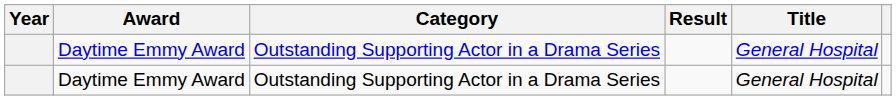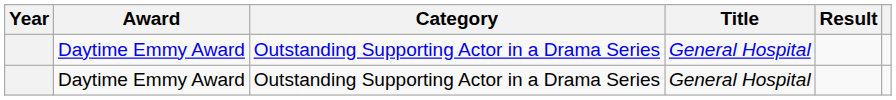columns swapped: (807, 19) <-> (698, 19)
